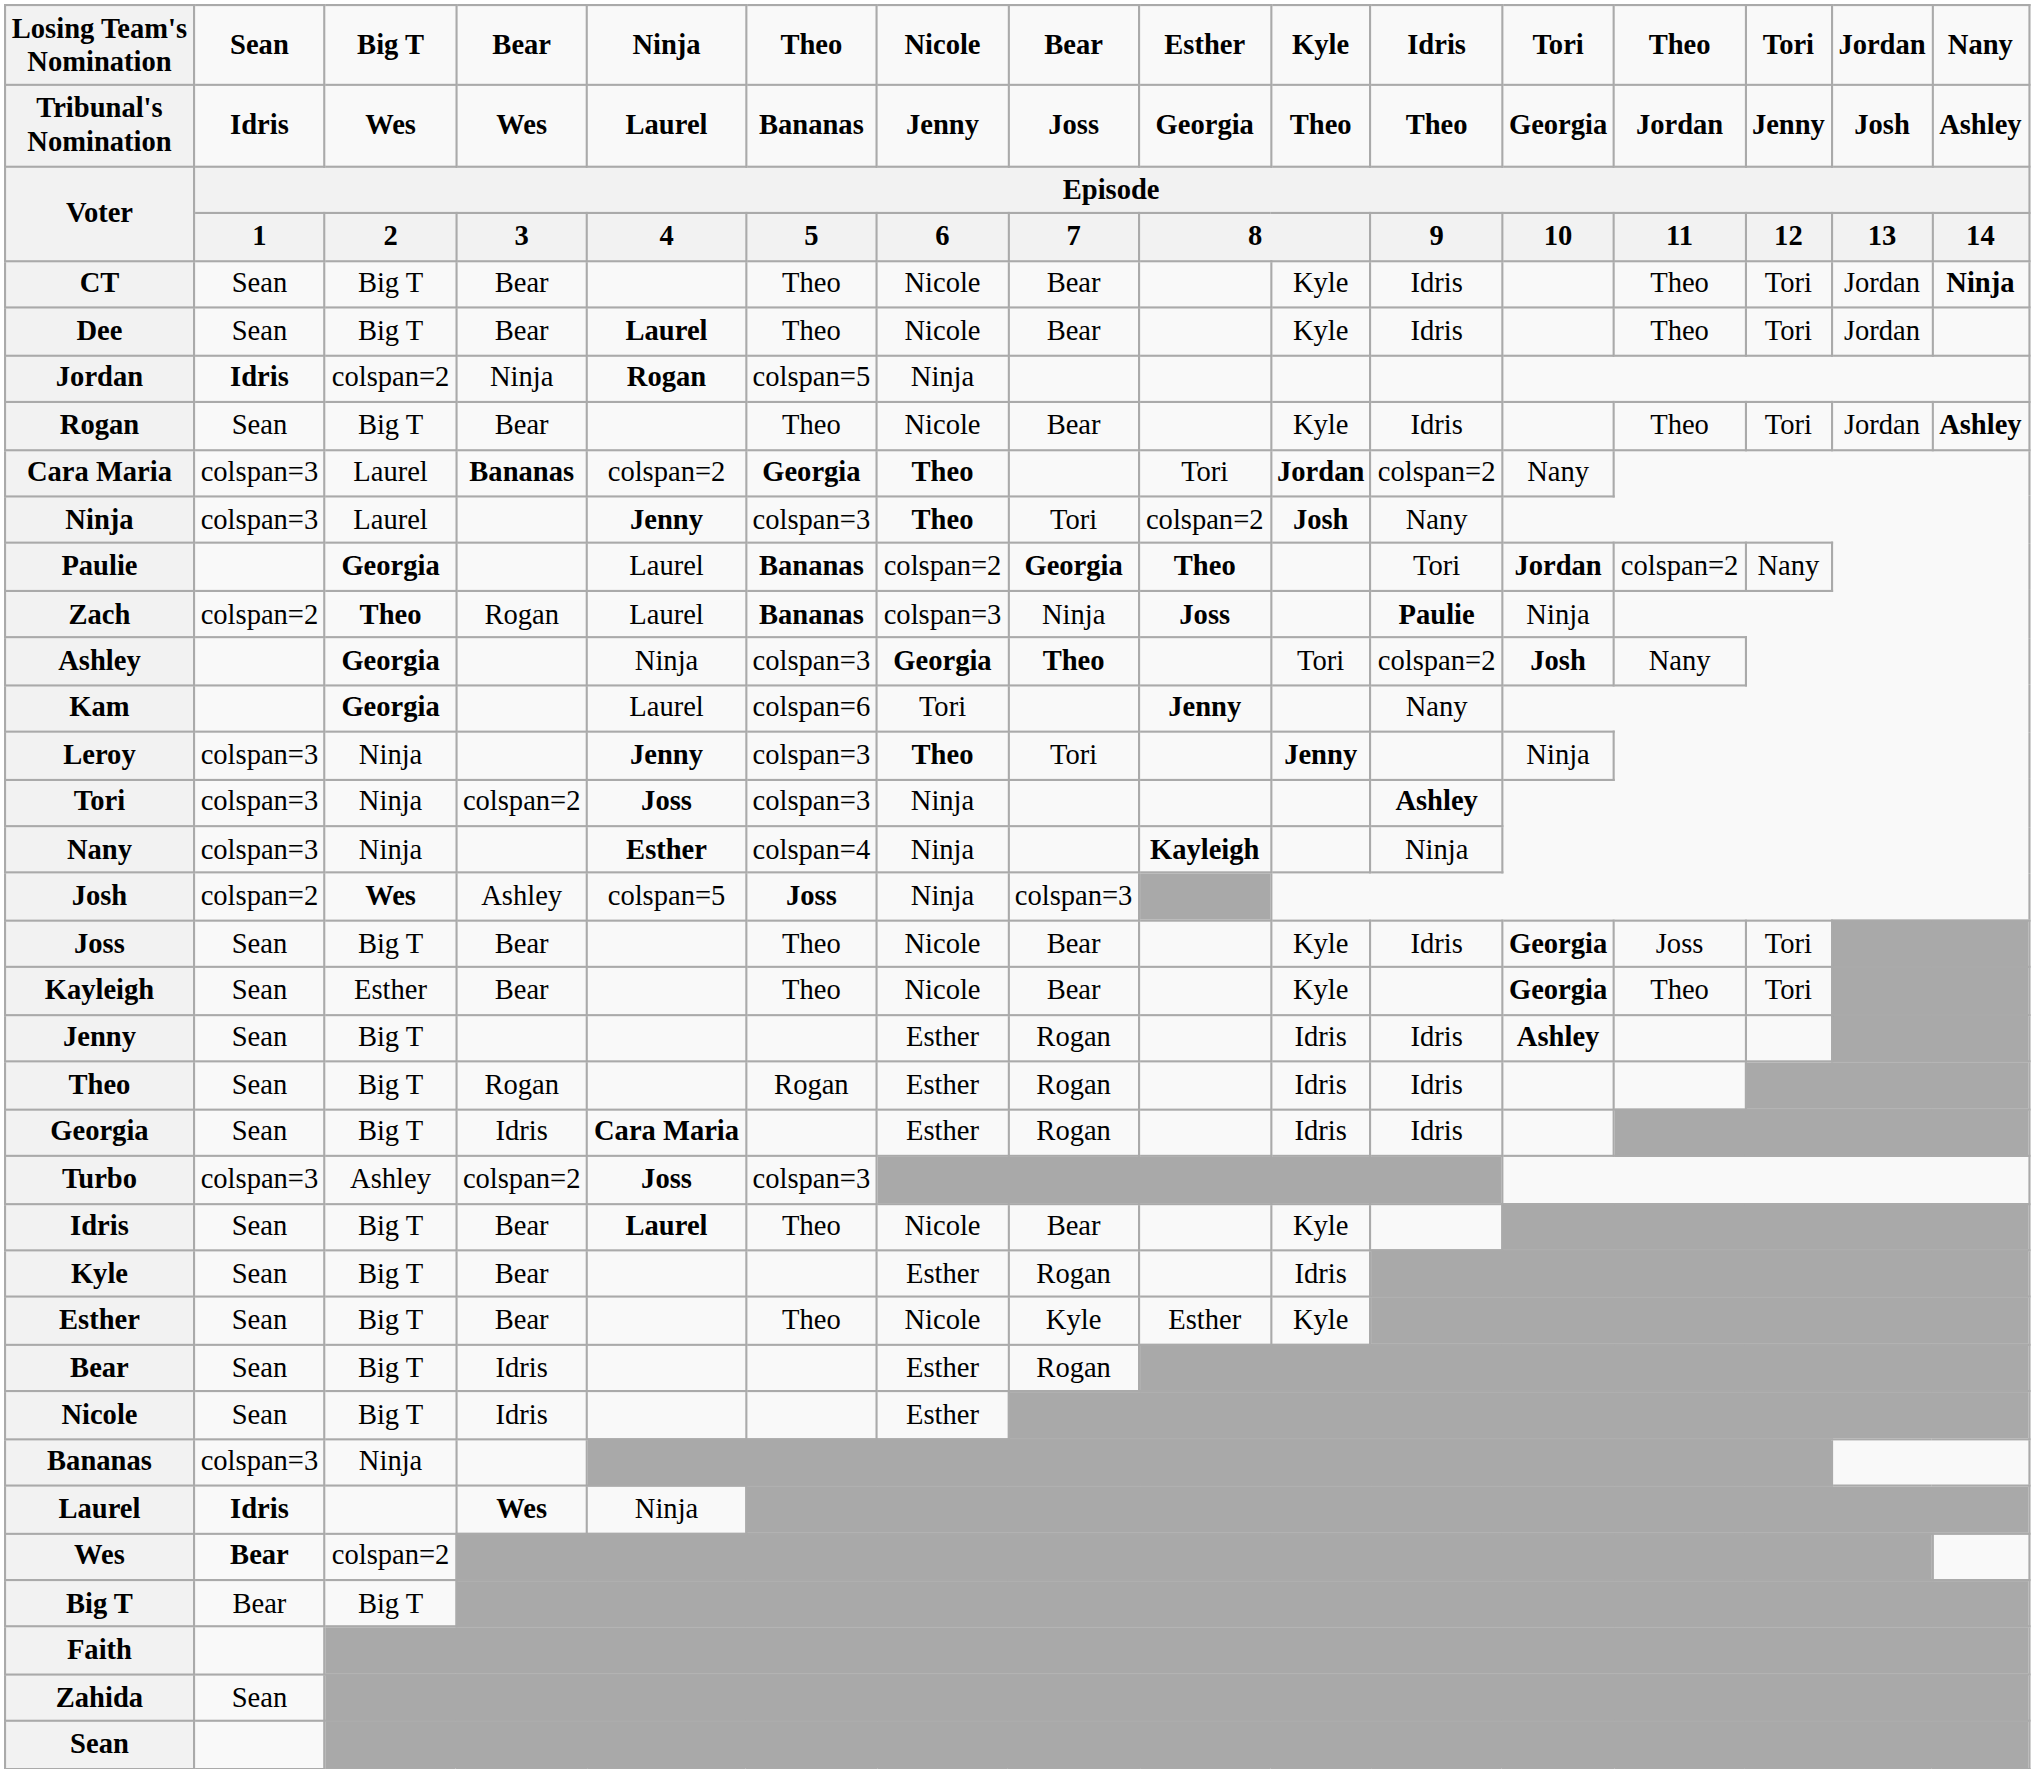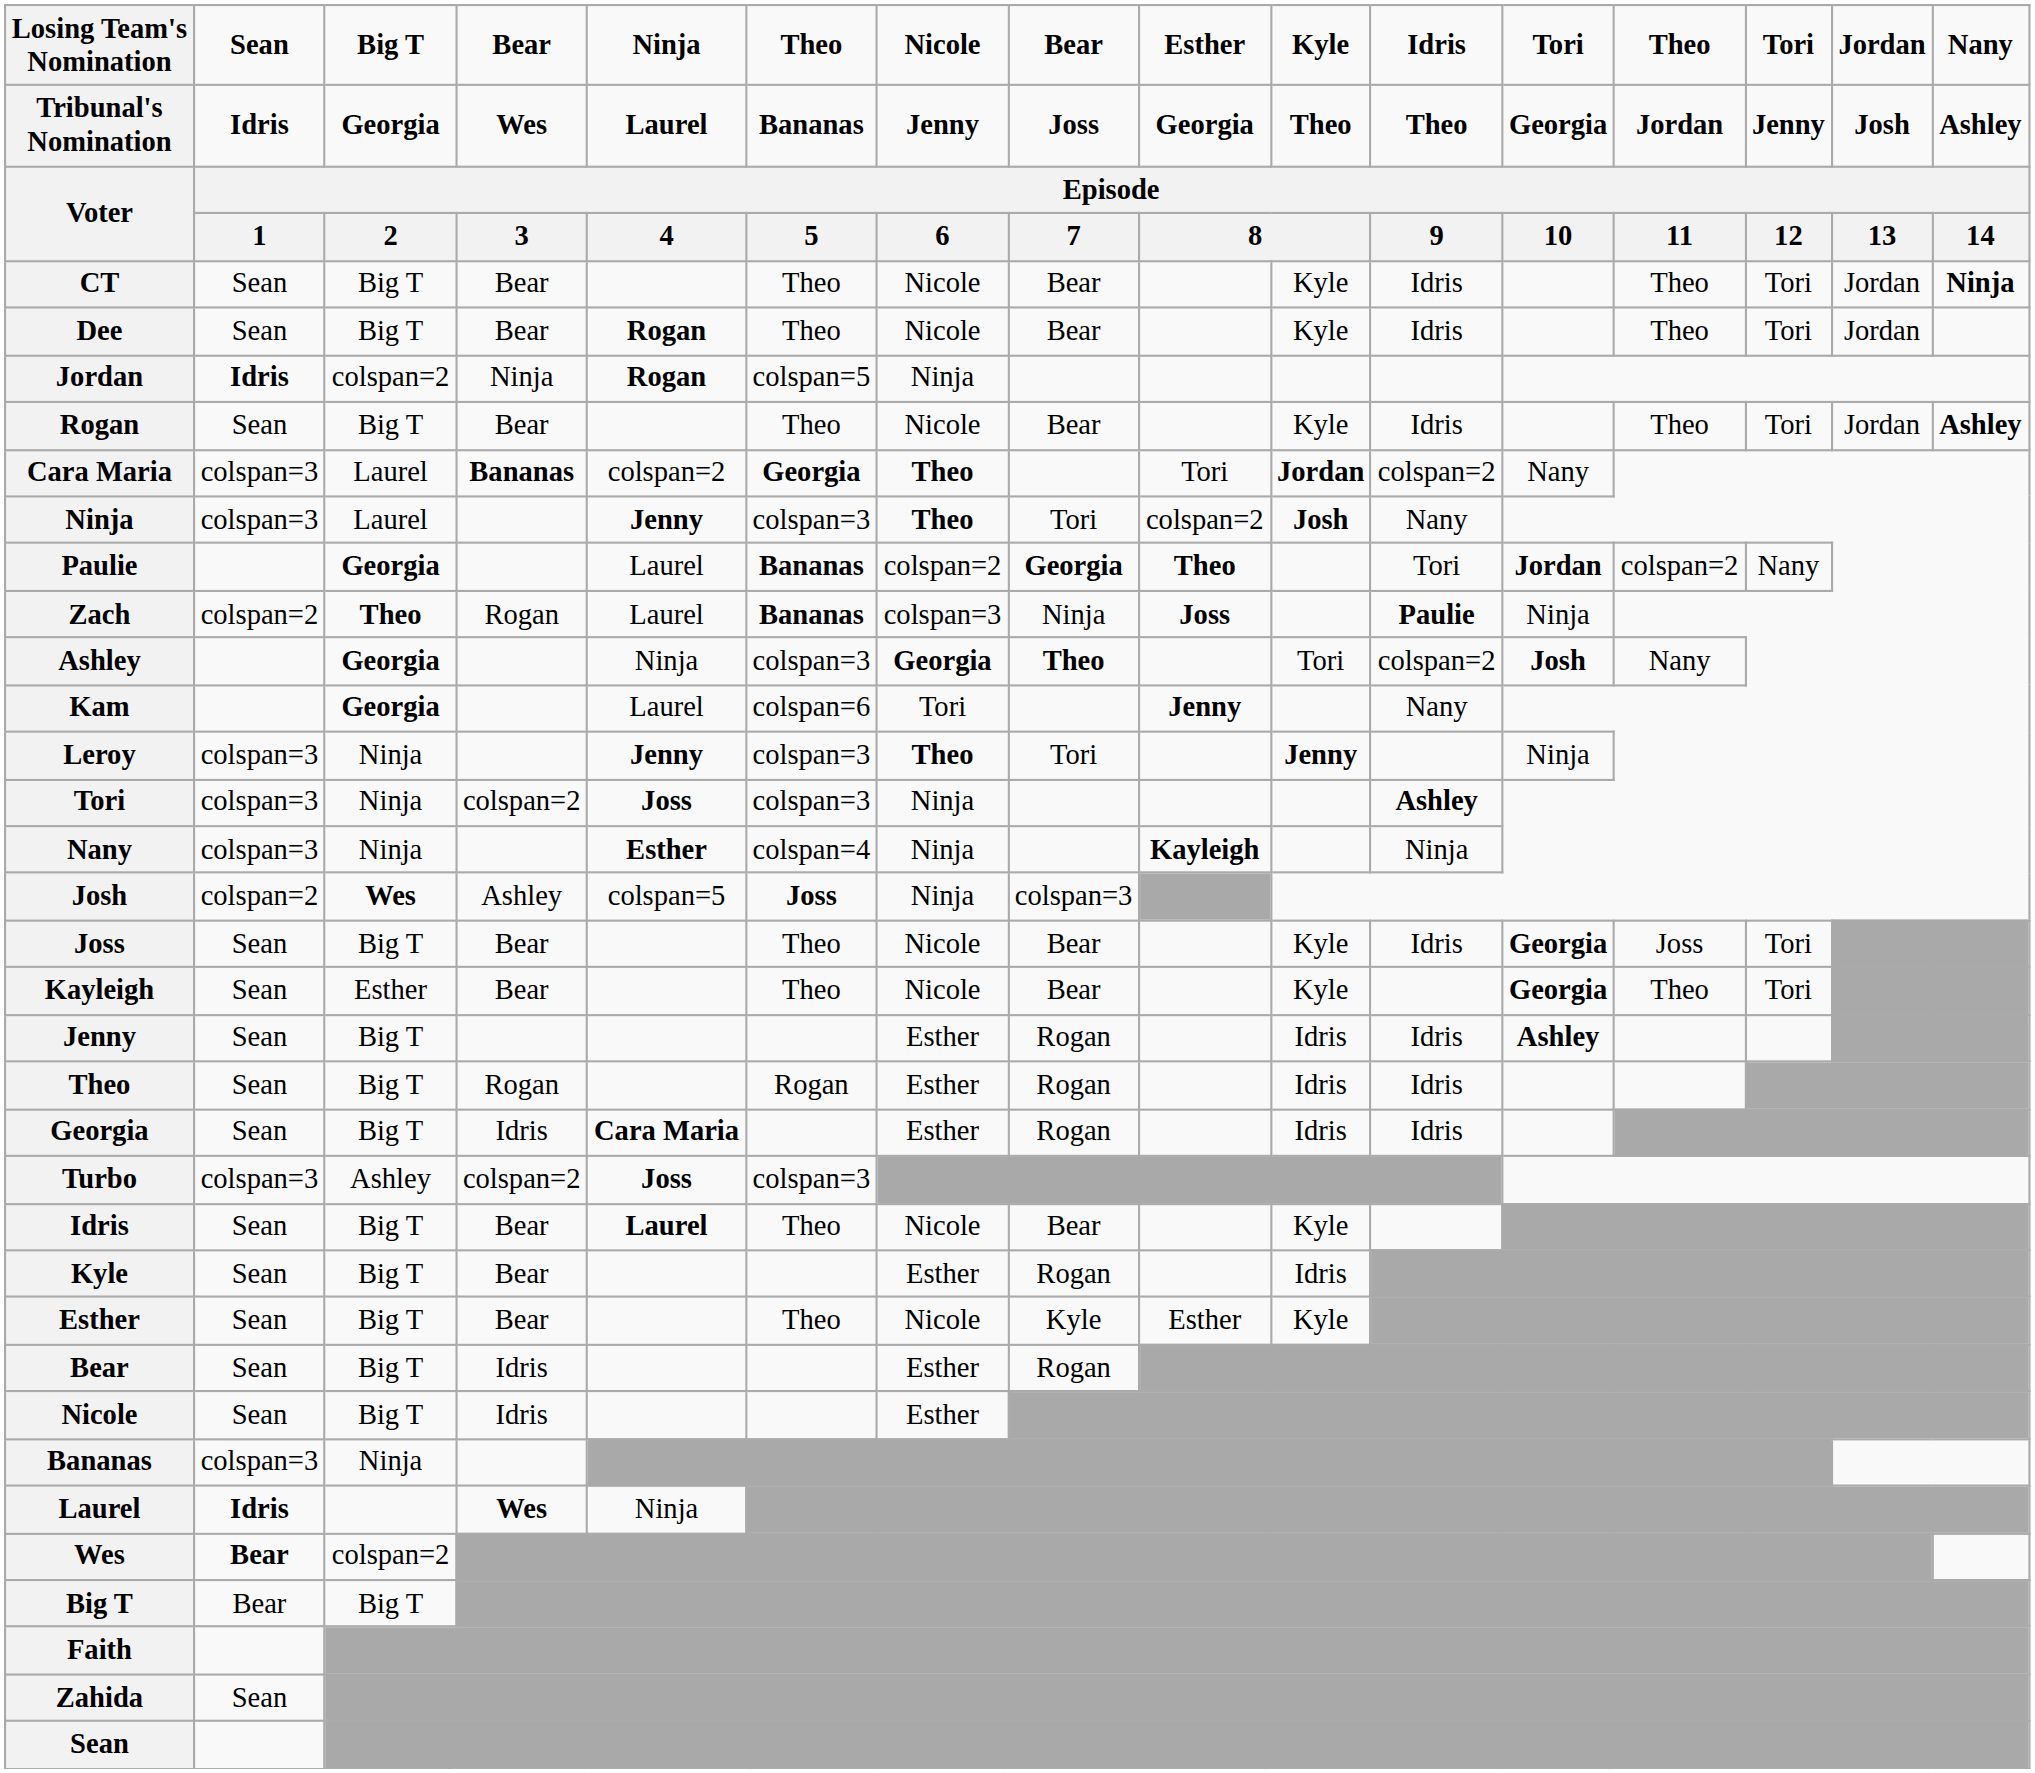(391, 125) Wes -> (391, 125) Georgia
(667, 330) Laurel -> (667, 330) Rogan
